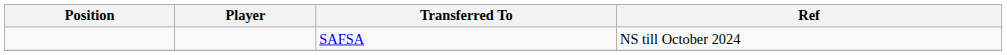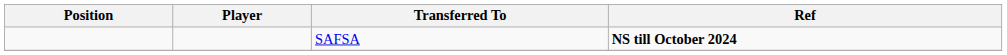(680, 38) normal -> (674, 38) bold
